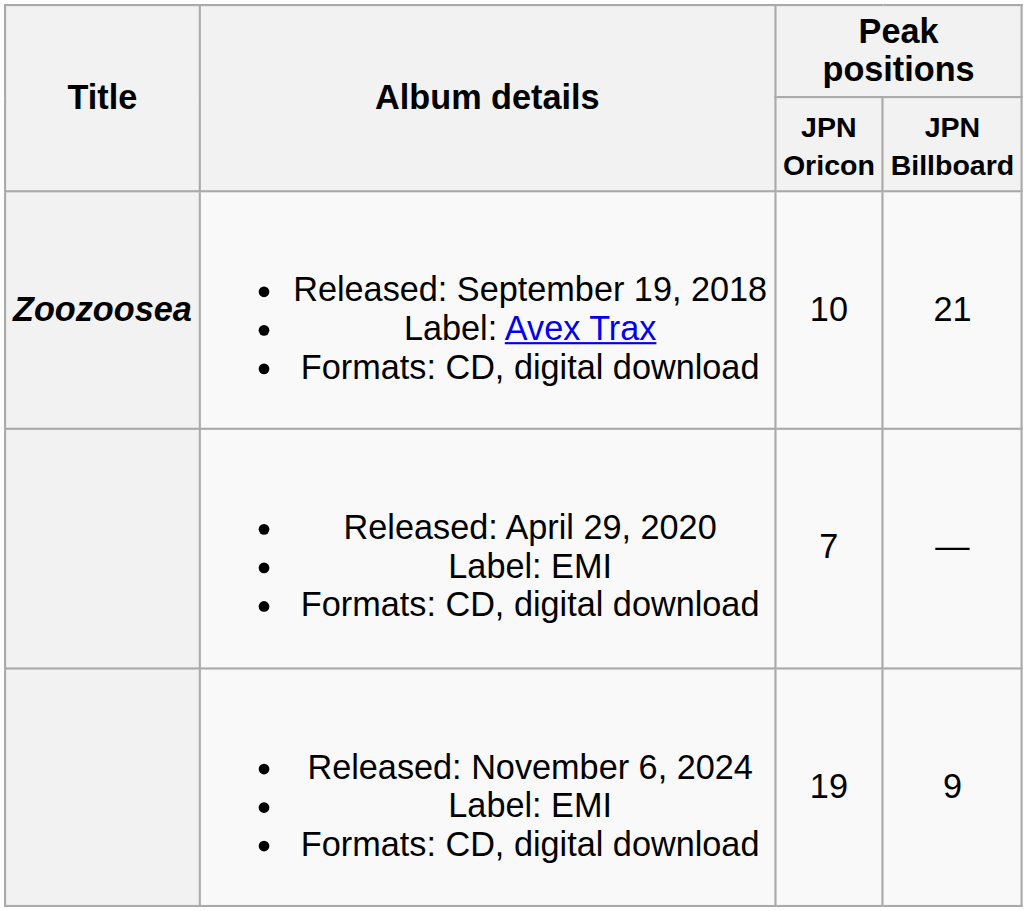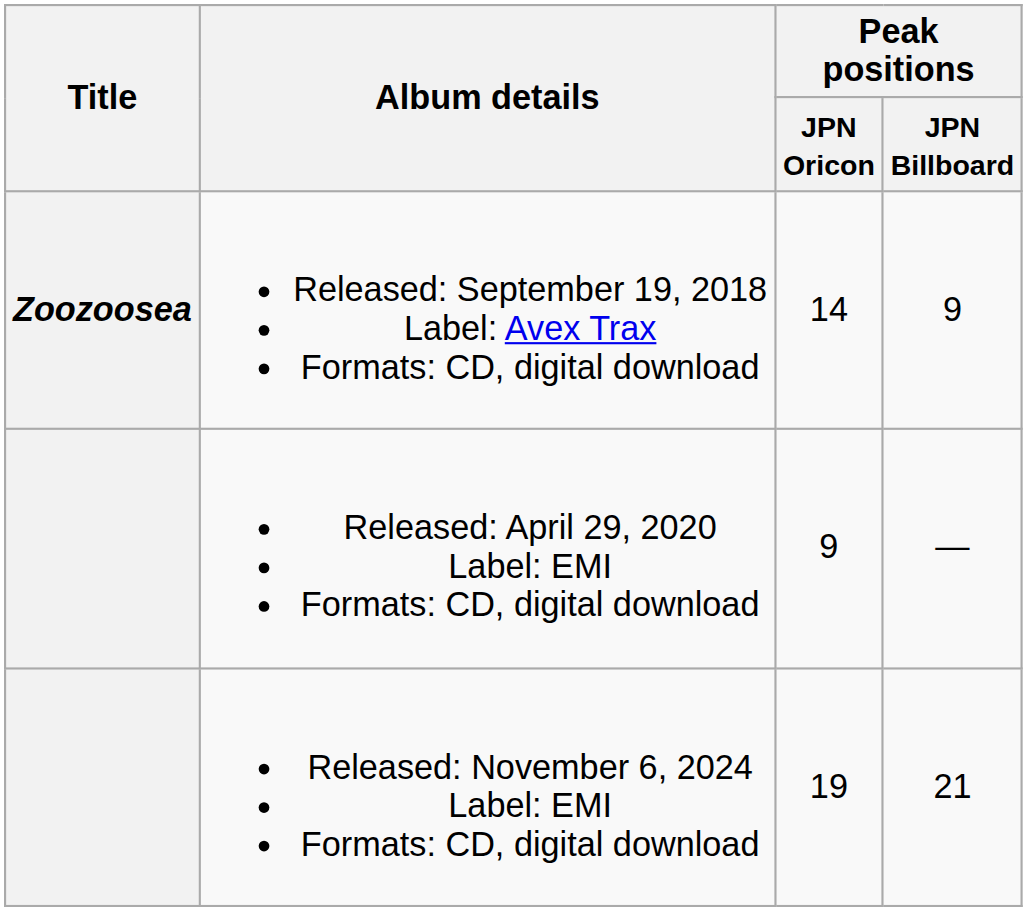(829, 309) 10 -> (829, 309) 14
(952, 309) 21 -> (952, 309) 9
(829, 547) 7 -> (829, 547) 9
(952, 786) 9 -> (952, 786) 21
